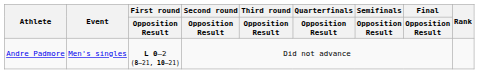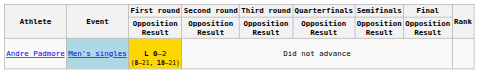(98, 53) no background -> (98, 53) lightblue background
(155, 58) no background -> (155, 58) gold background
